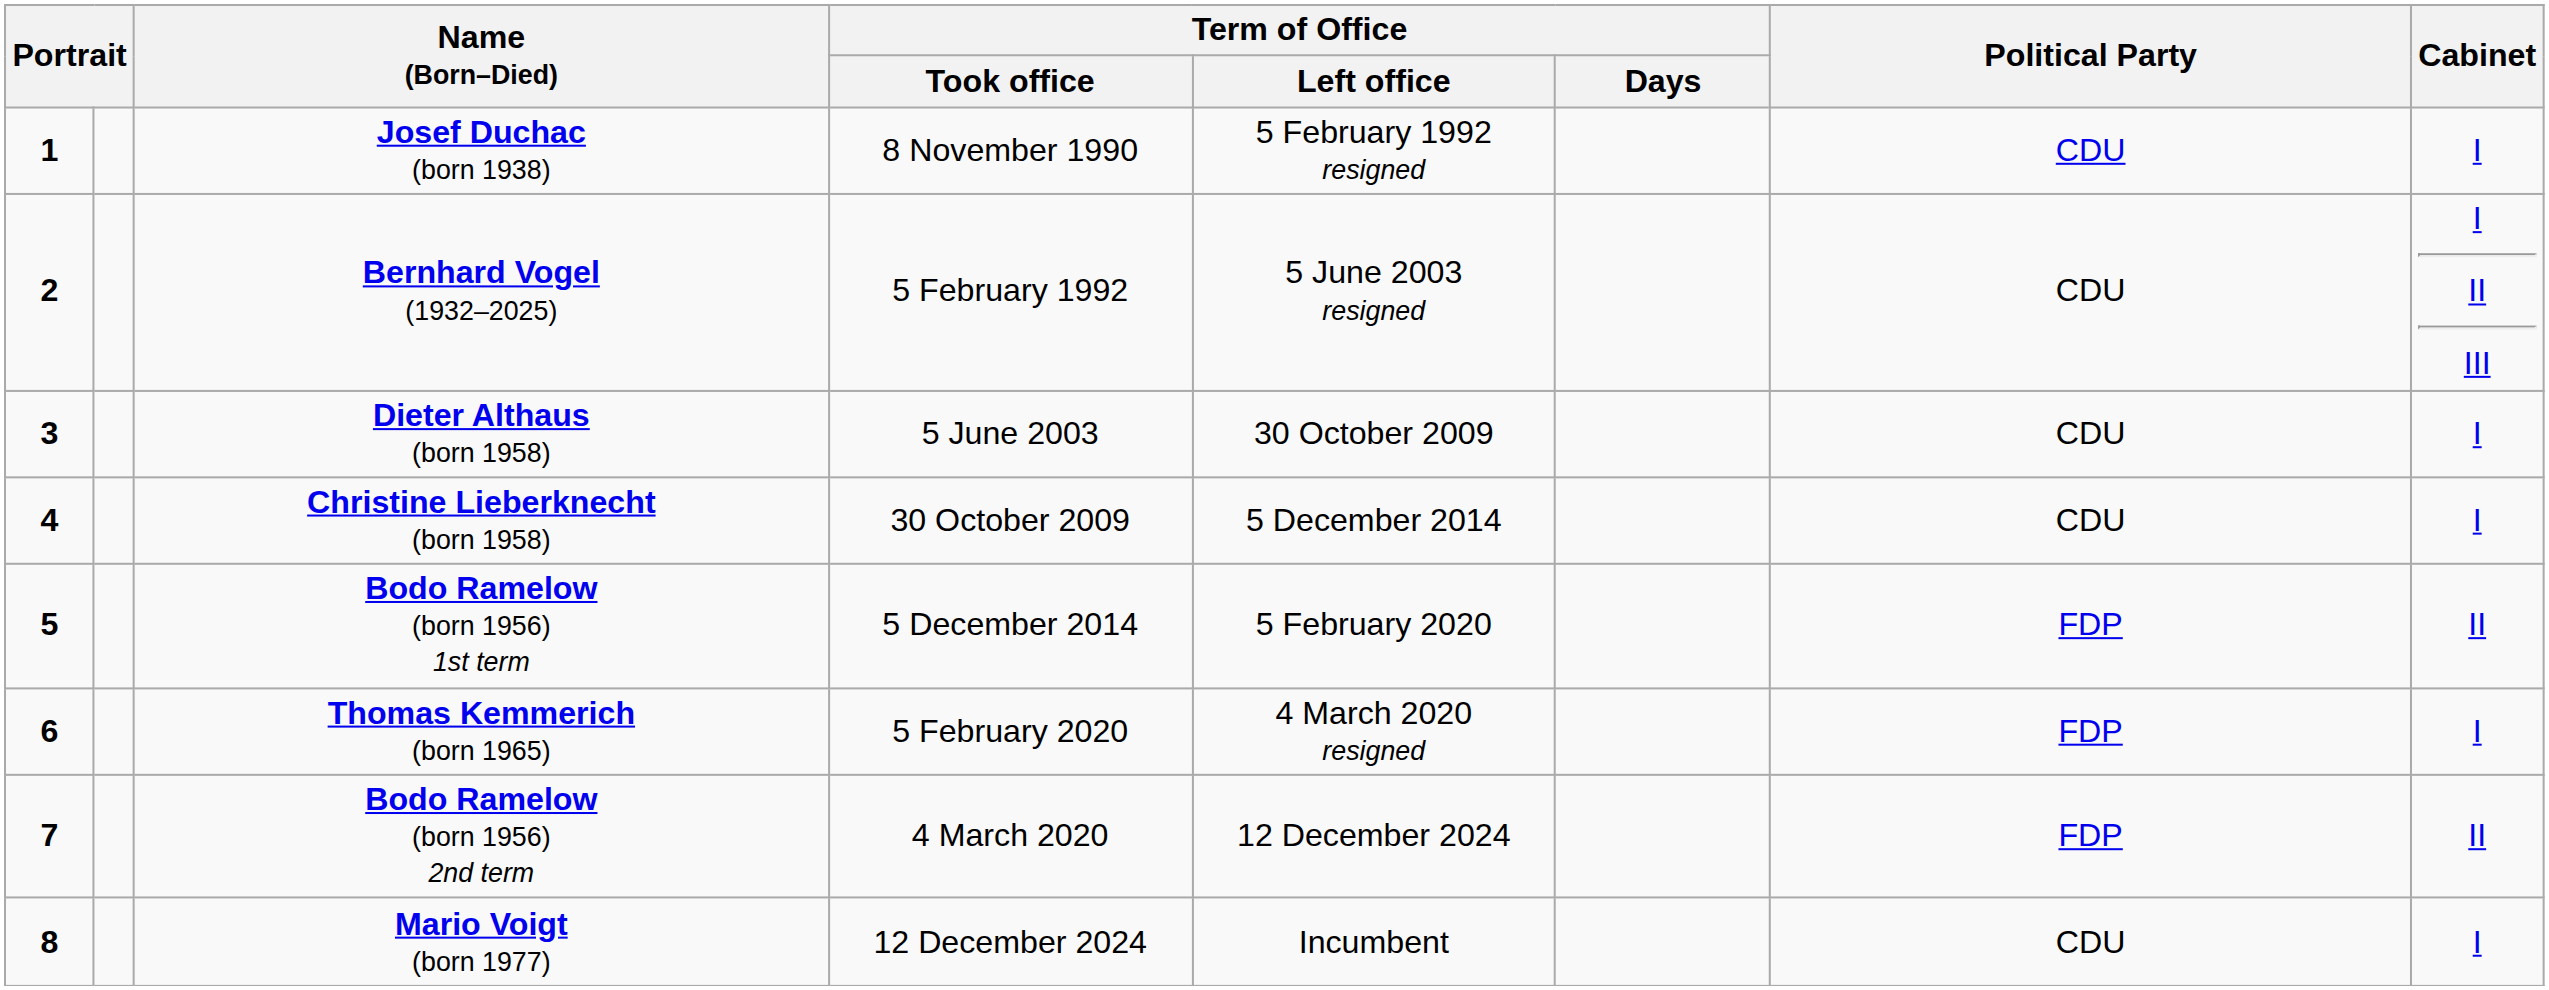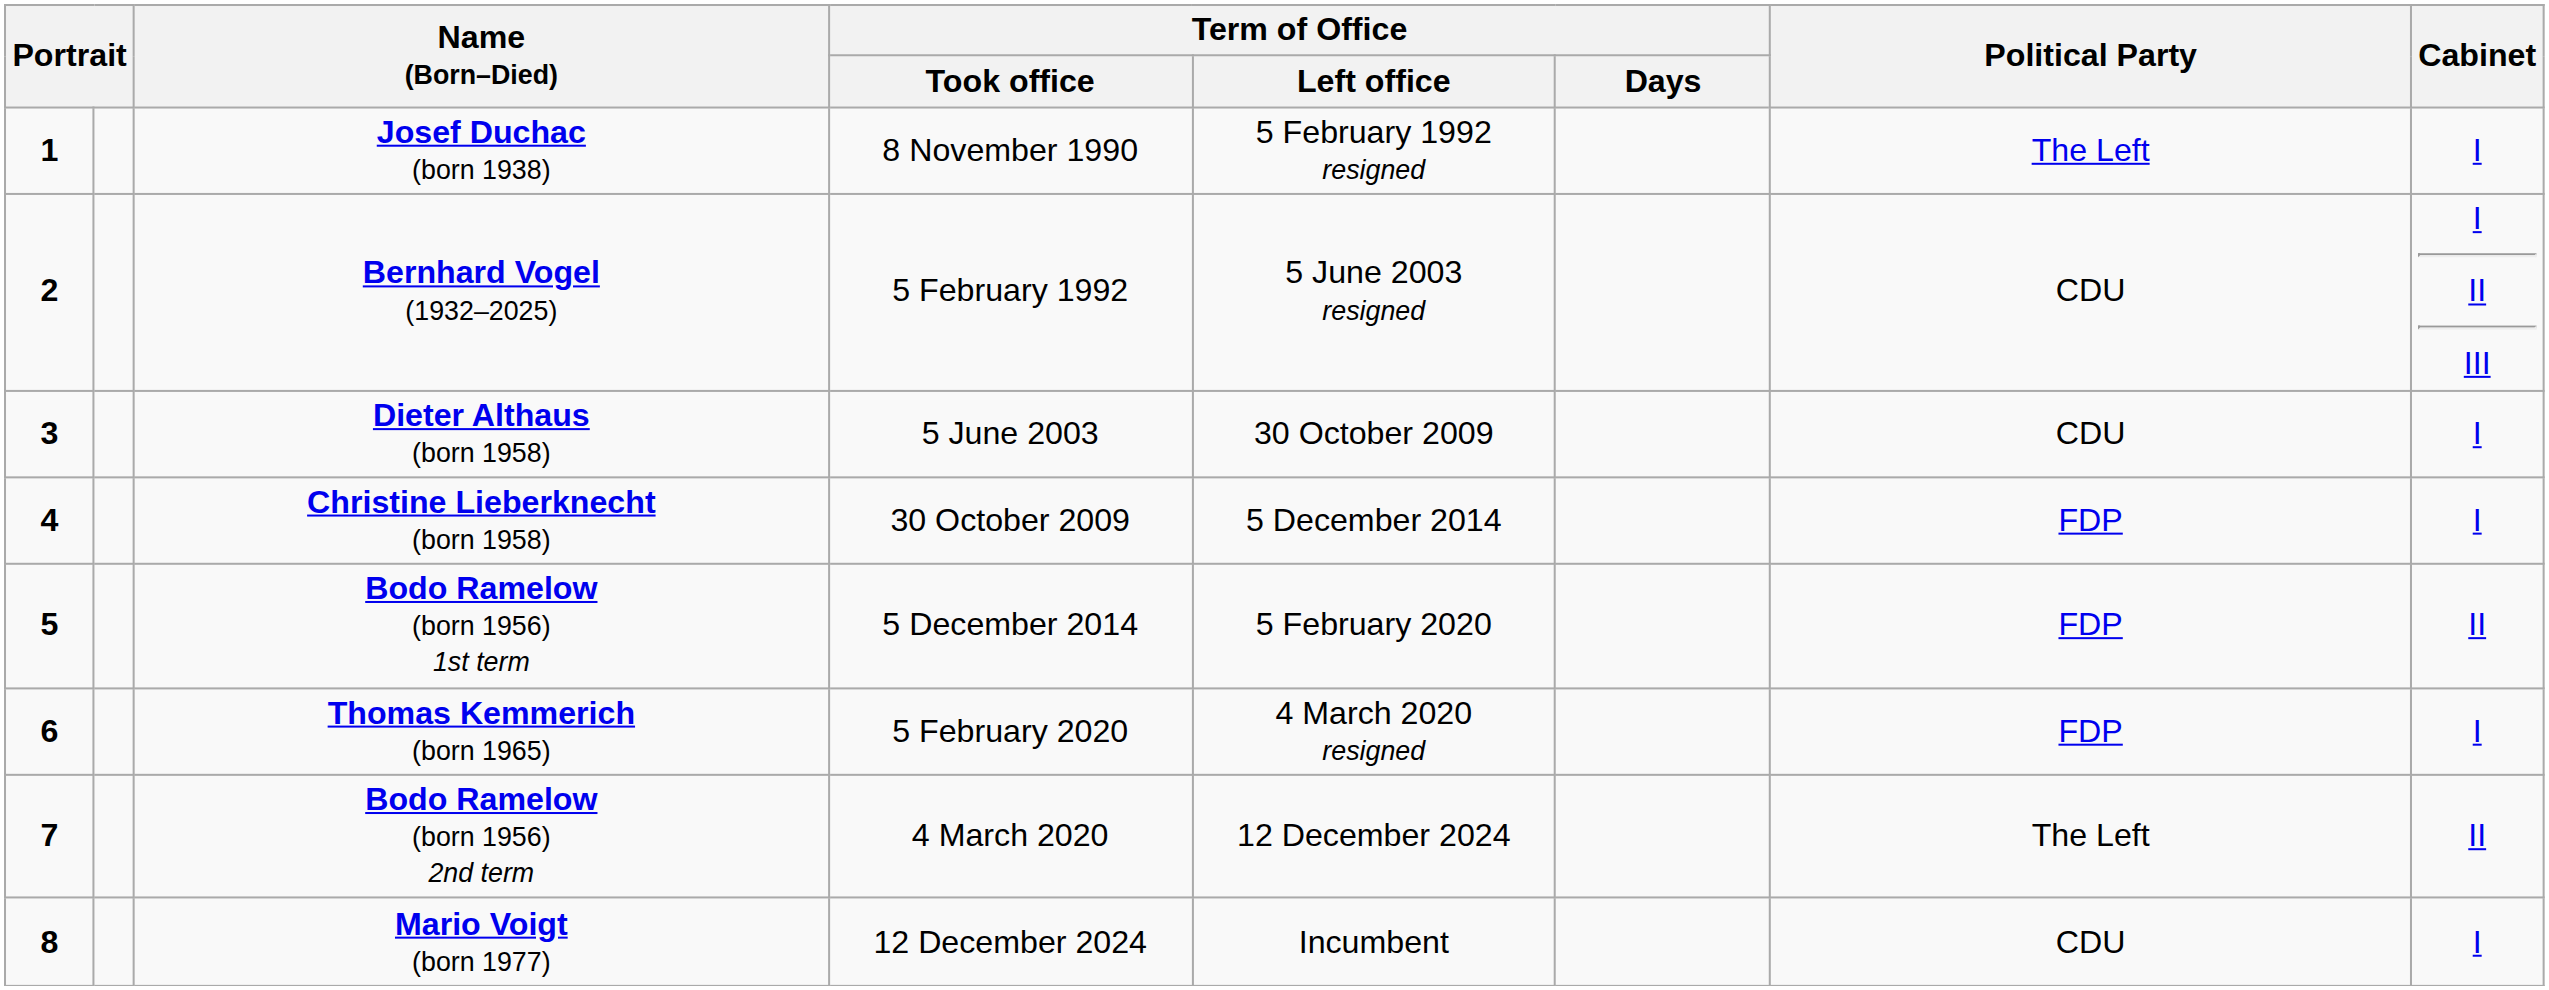(2091, 150) CDU -> (2091, 150) The Left
(2091, 520) CDU -> (2091, 520) FDP
(2091, 836) FDP -> (2091, 836) The Left
